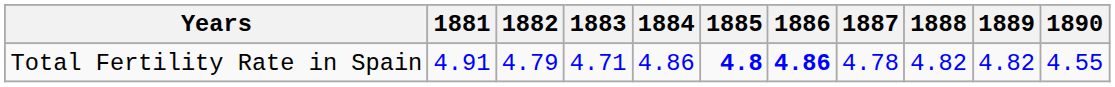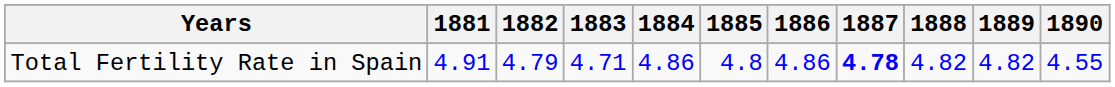(741, 63) bold -> (741, 63) normal
(802, 63) bold -> (802, 63) normal
(870, 63) normal -> (870, 63) bold
